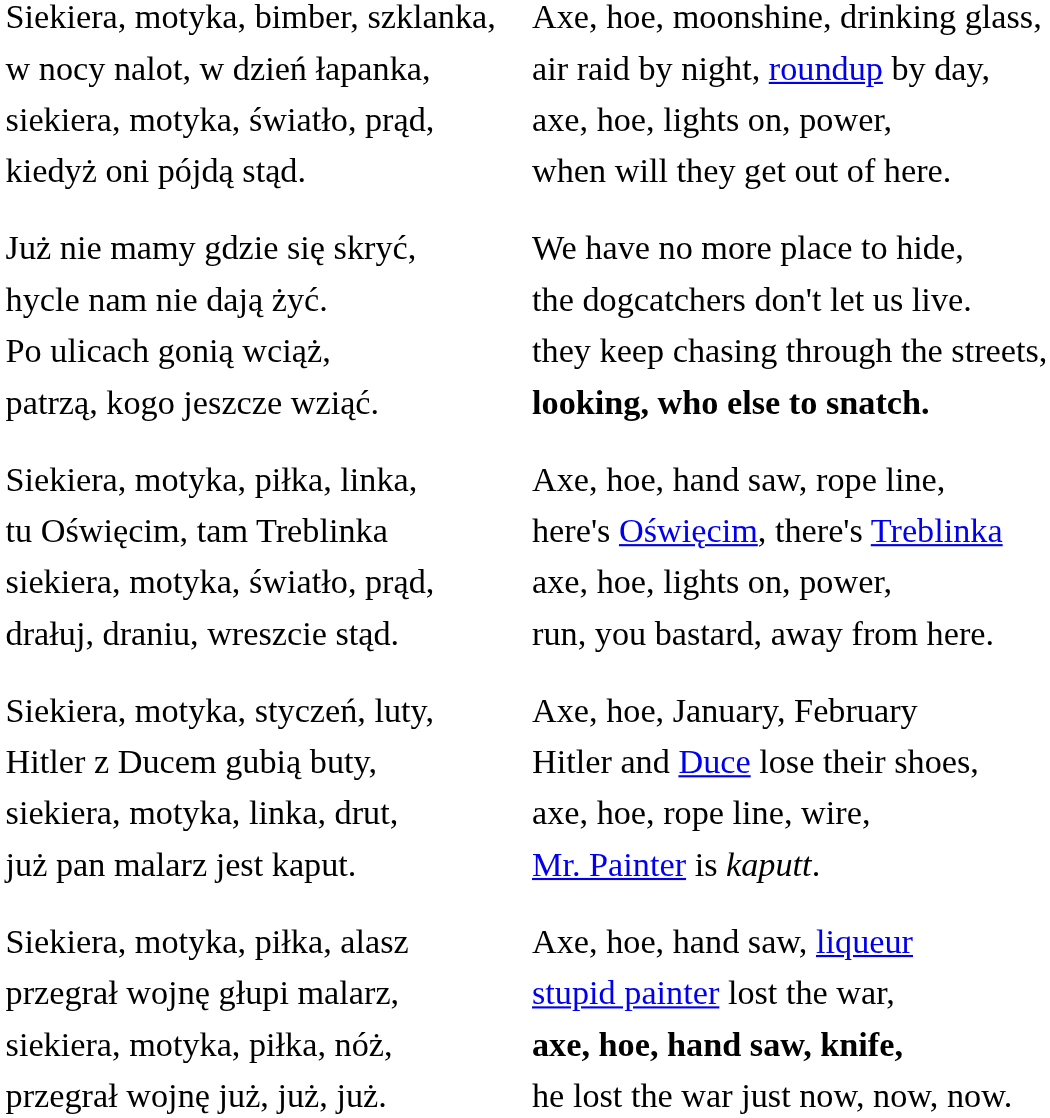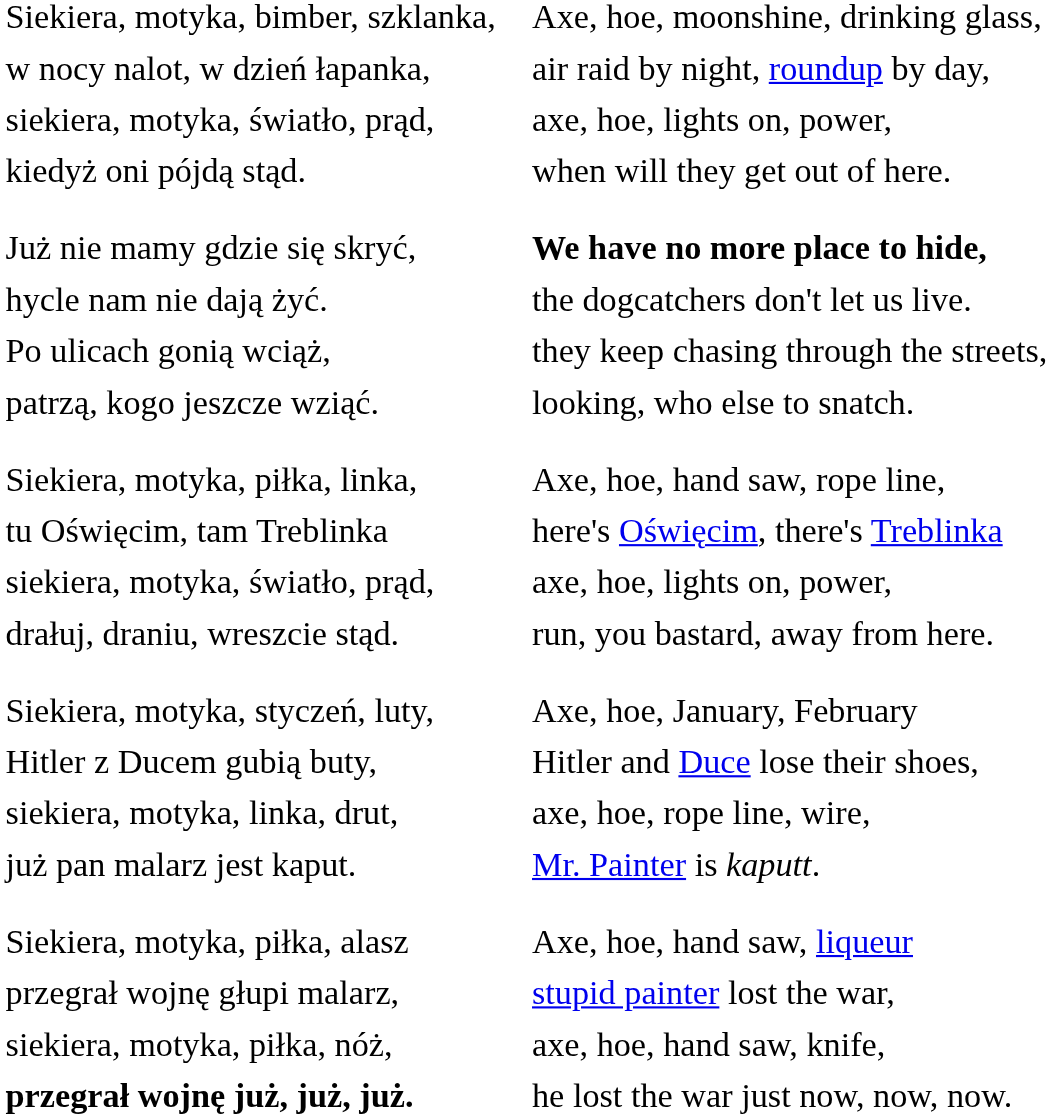(748, 248) normal -> (759, 248) bold
(731, 402) bold -> (723, 402) normal
(718, 1044) bold -> (709, 1044) normal
(196, 1095) normal -> (210, 1095) bold
